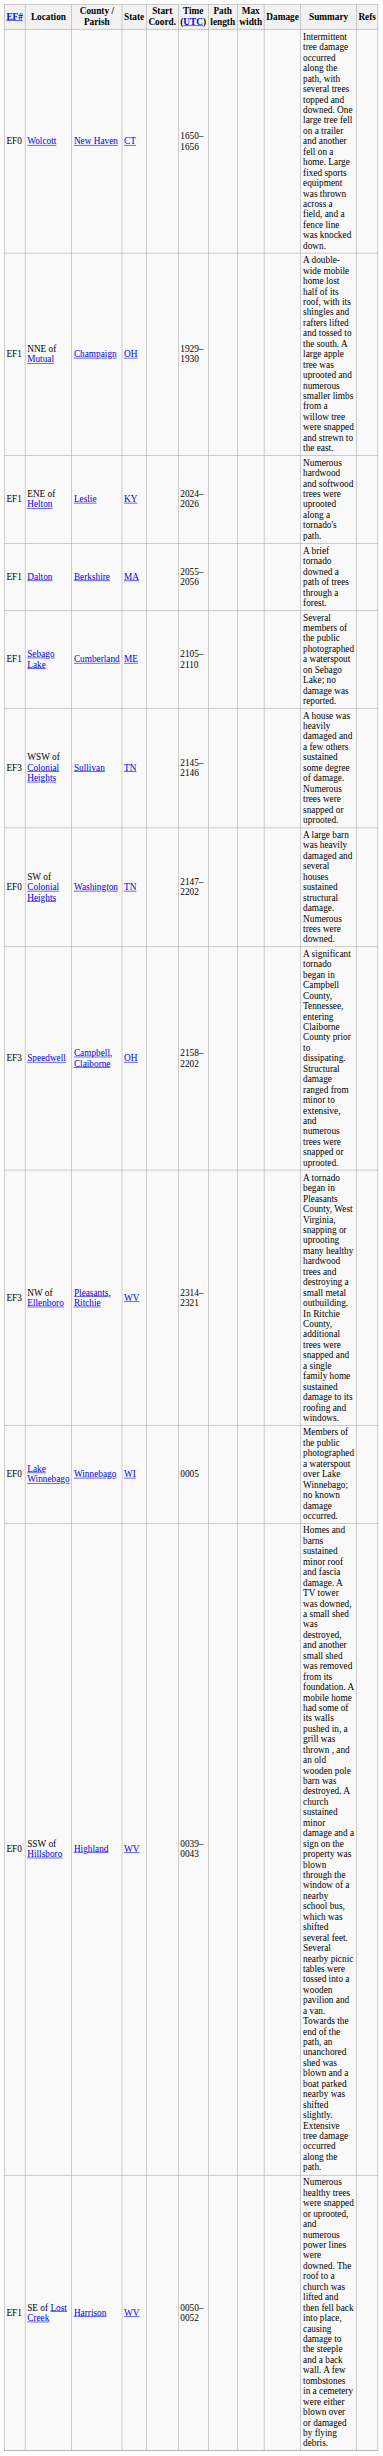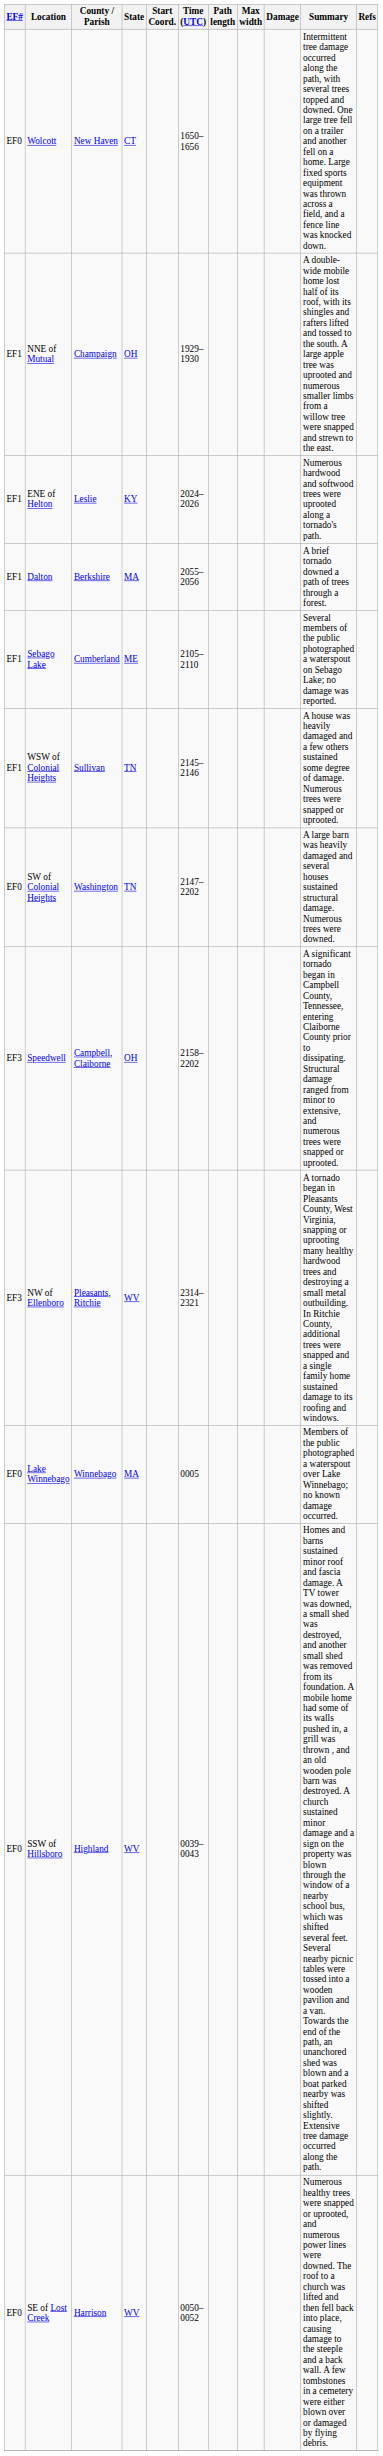(14, 768) EF3 -> (14, 768) EF1
(130, 1474) WI -> (132, 1474) MA
(14, 2313) EF1 -> (14, 2313) EF0
